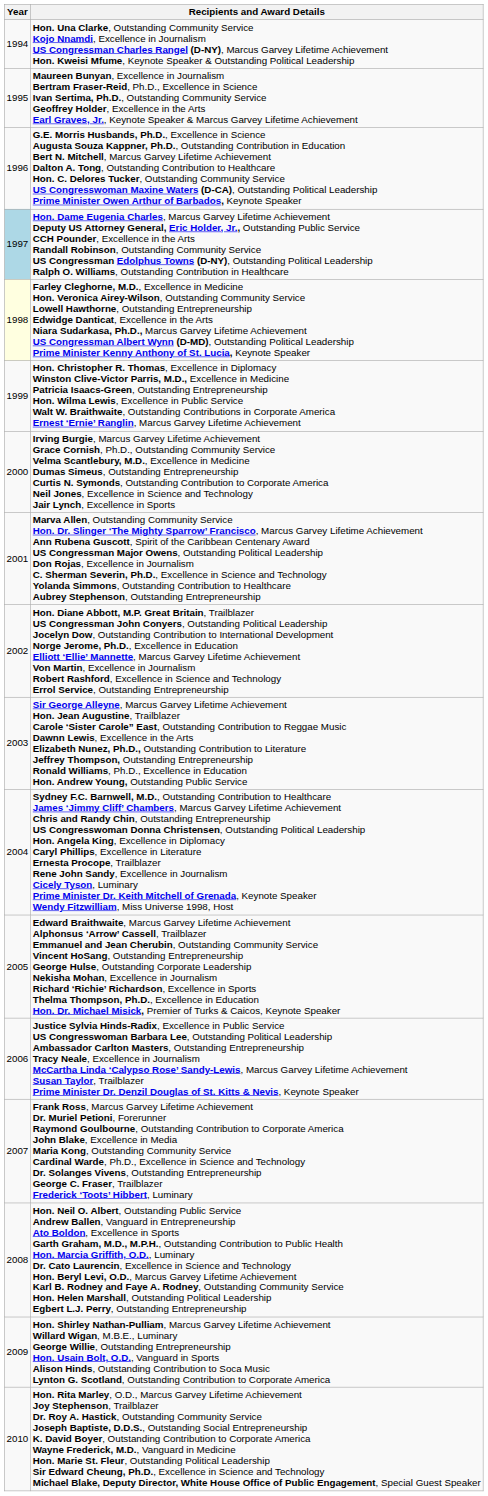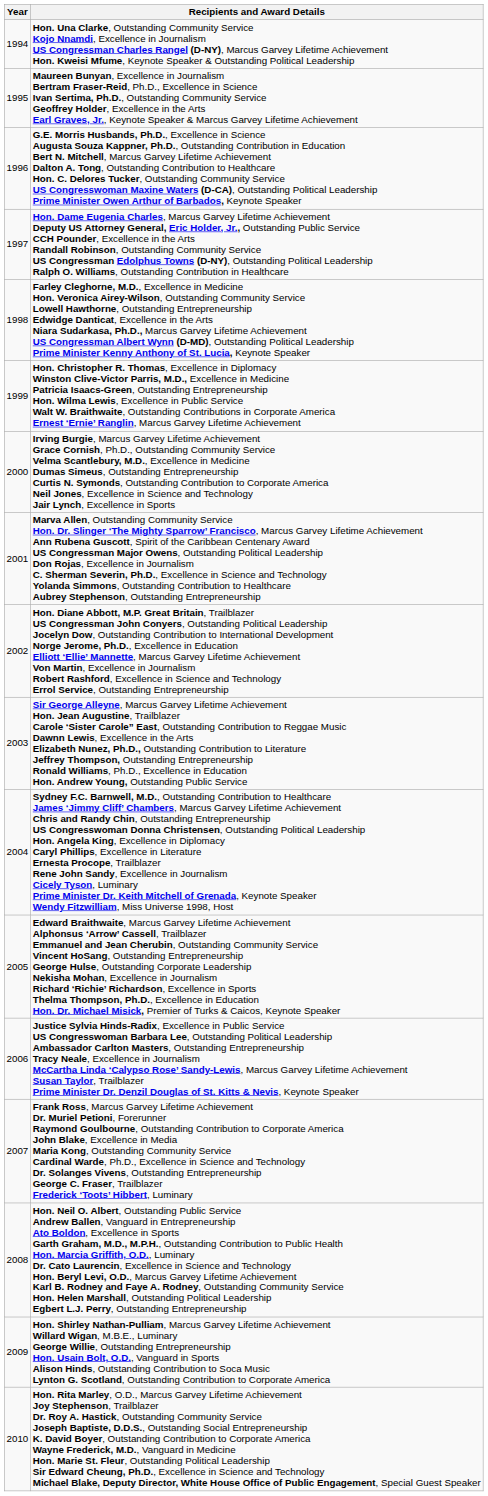(17, 244) lightblue background -> (17, 244) no background
(17, 320) lightyellow background -> (17, 320) no background
